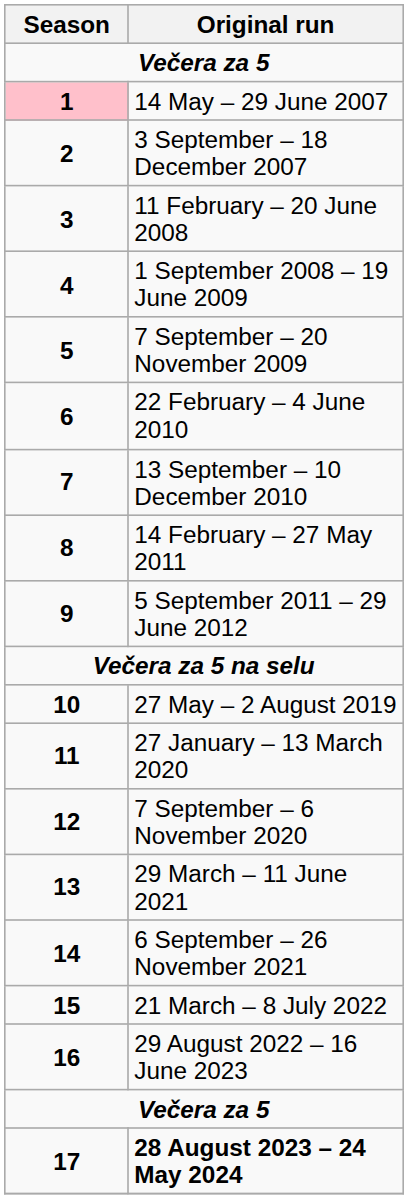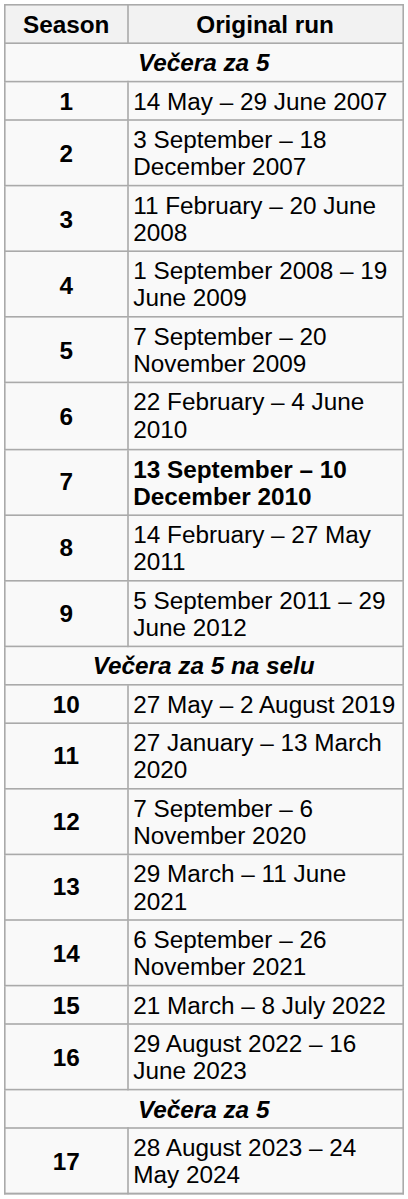(67, 101) pink background -> (66, 101) no background
(238, 482) normal -> (240, 482) bold
(250, 1161) bold -> (245, 1161) normal
